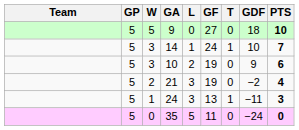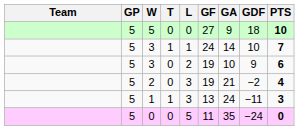columns swapped: (230, 13) <-> (172, 13)
